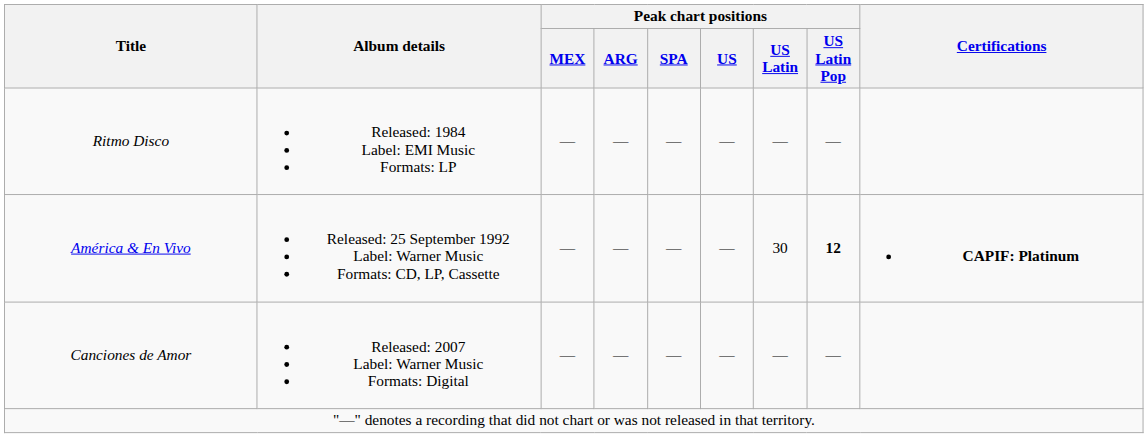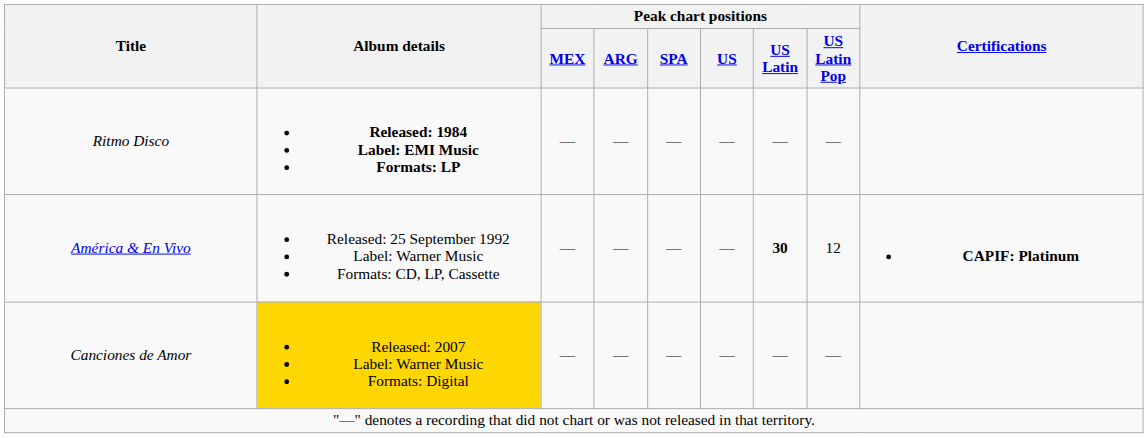(399, 150) normal -> (399, 150) bold
(780, 248) normal -> (780, 248) bold
(833, 248) bold -> (833, 248) normal
(399, 364) no background -> (399, 364) gold background
